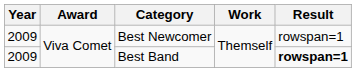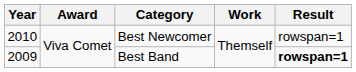(22, 36) 2009 -> (22, 36) 2010
